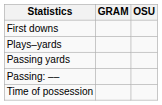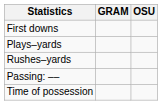+ row: (39, 60)
- row: (38, 60)
